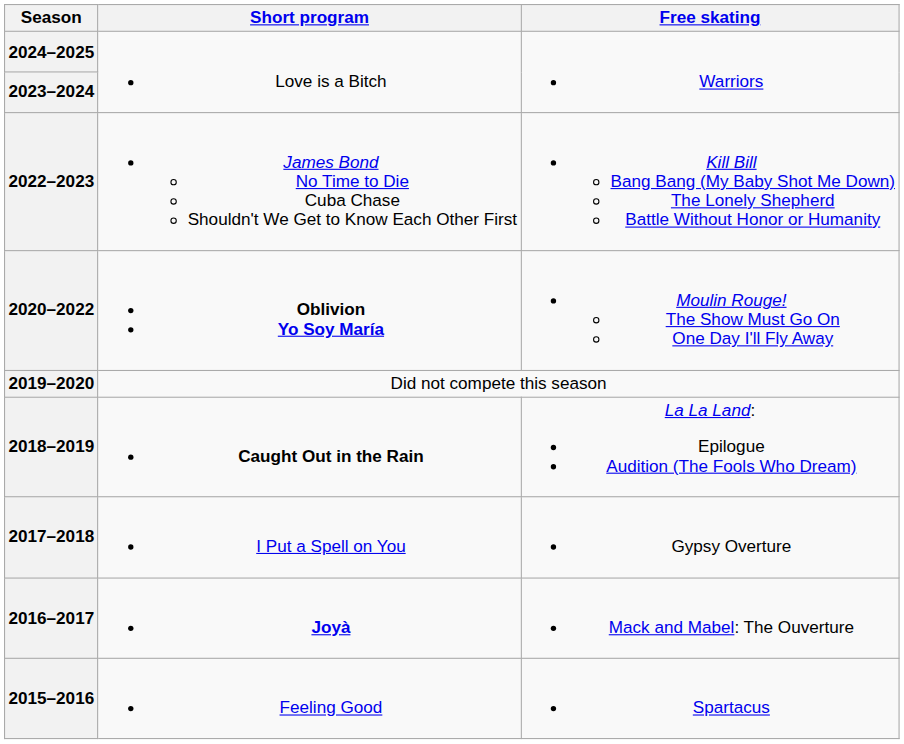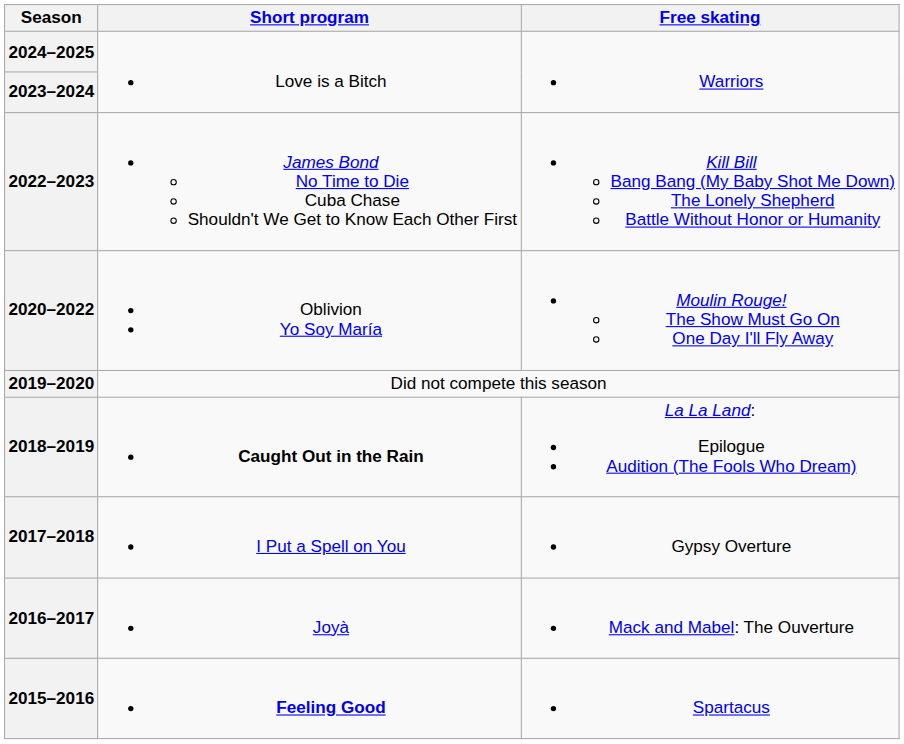(310, 320) bold -> (310, 320) normal
(310, 628) bold -> (310, 628) normal
(310, 708) normal -> (310, 708) bold
